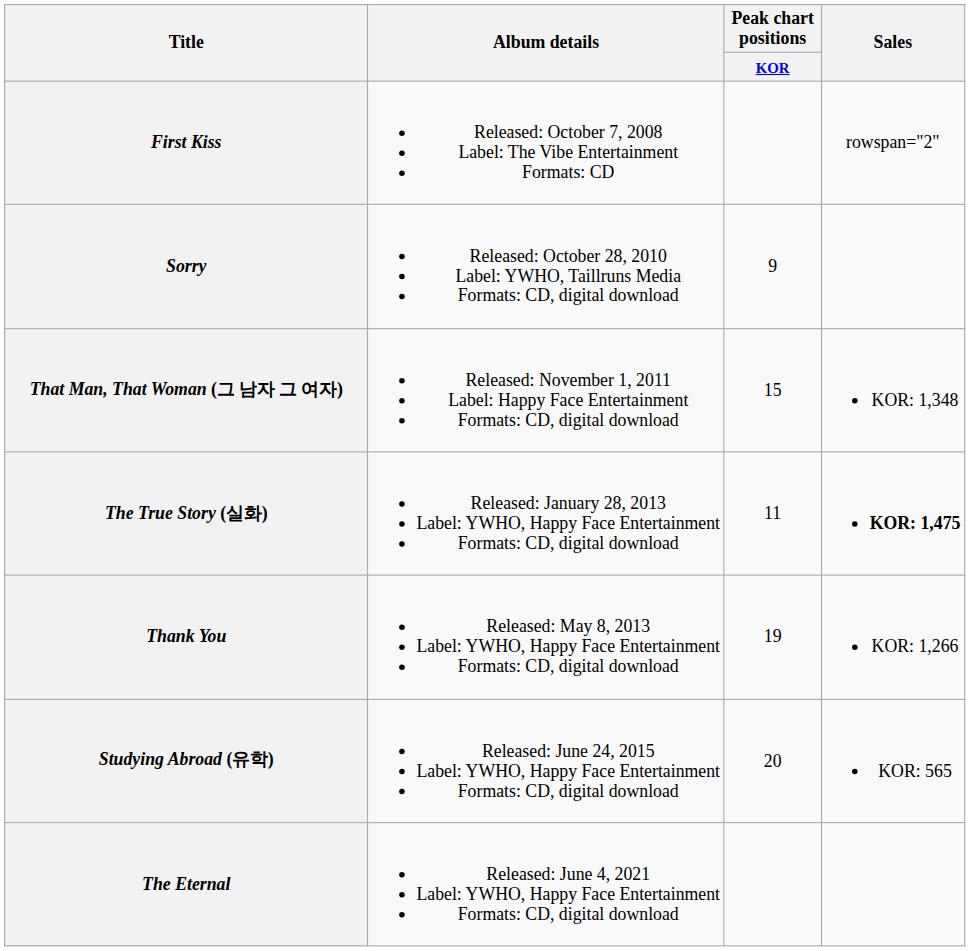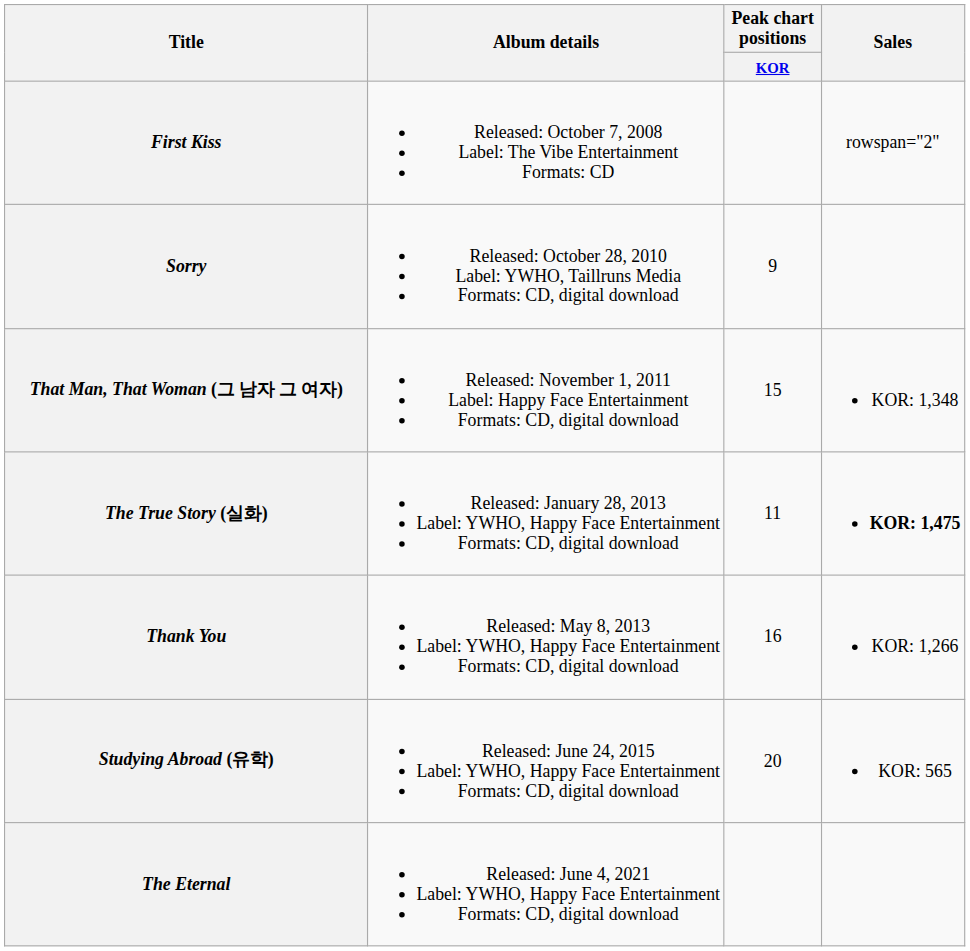(773, 637) 19 -> (773, 637) 16
